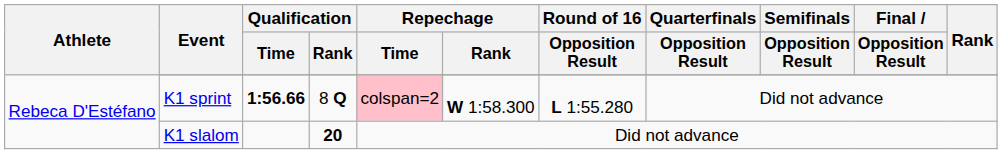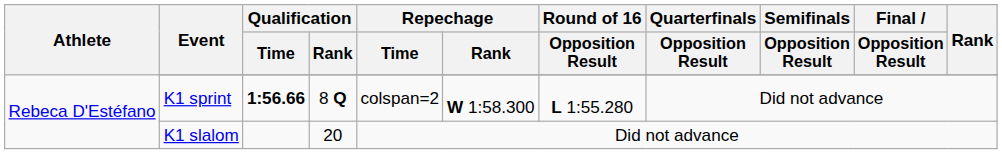(400, 99) pink background -> (400, 99) no background
(333, 135) bold -> (333, 135) normal
